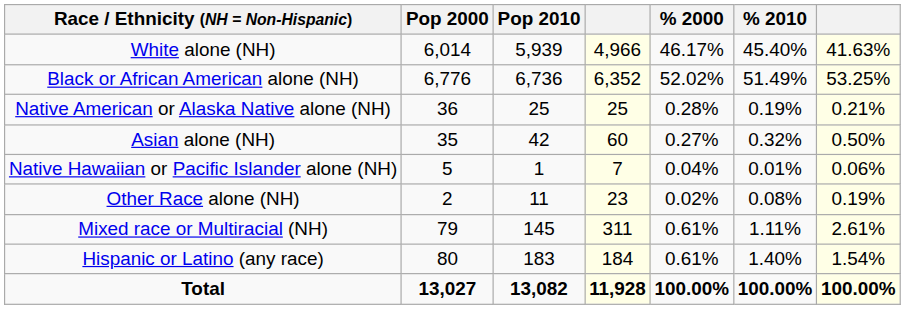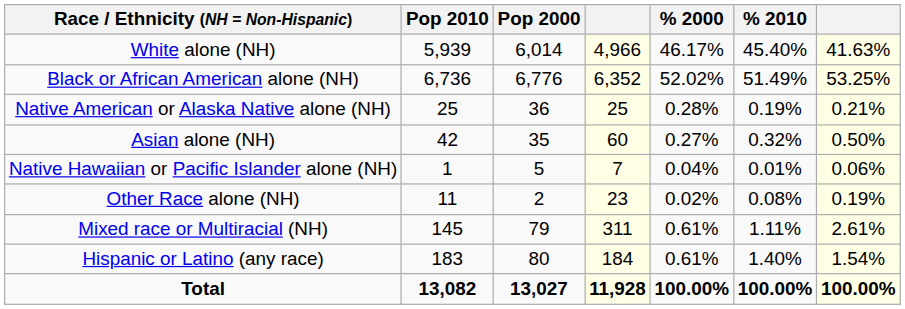columns swapped: (447, 19) <-> (539, 19)
